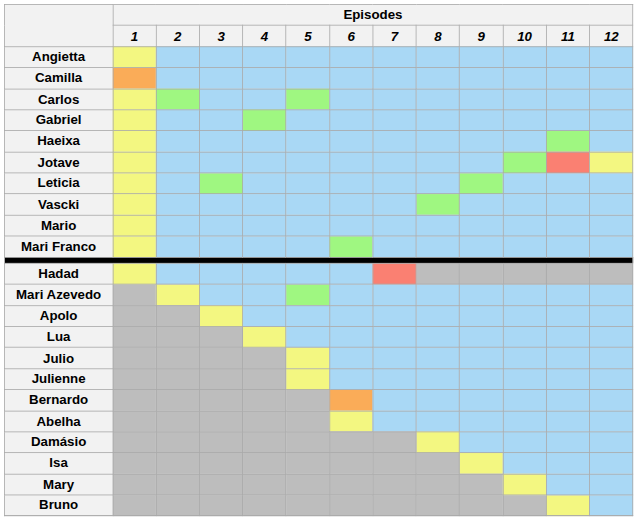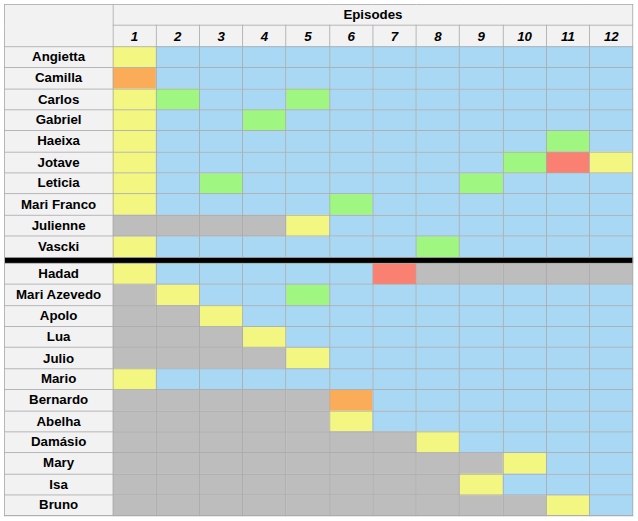rows swapped: (59, 246) <-> (59, 204)
rows swapped: (59, 225) <-> (59, 379)
rows swapped: (59, 463) <-> (59, 484)
